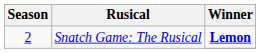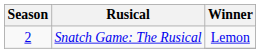(230, 37) bold -> (230, 37) normal
